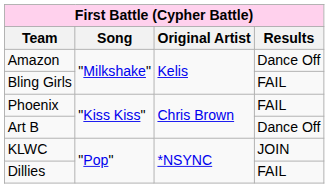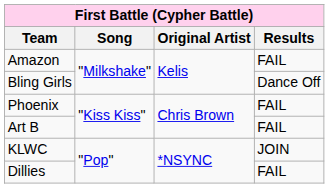(289, 60) Dance Off -> (272, 60) FAIL
(272, 82) FAIL -> (289, 82) Dance Off
(289, 127) Dance Off -> (272, 127) FAIL
